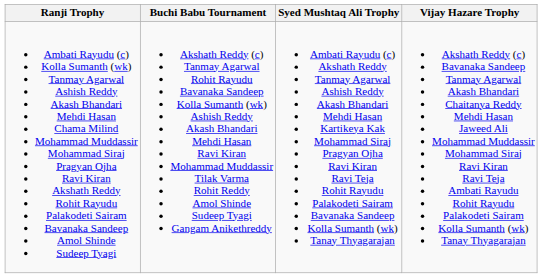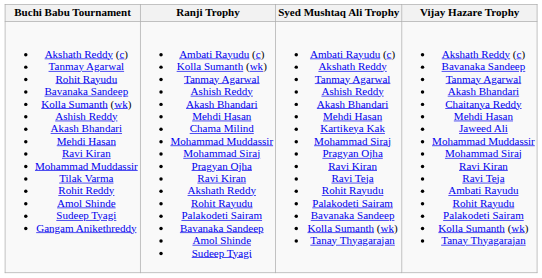columns swapped: (208, 13) <-> (73, 13)
